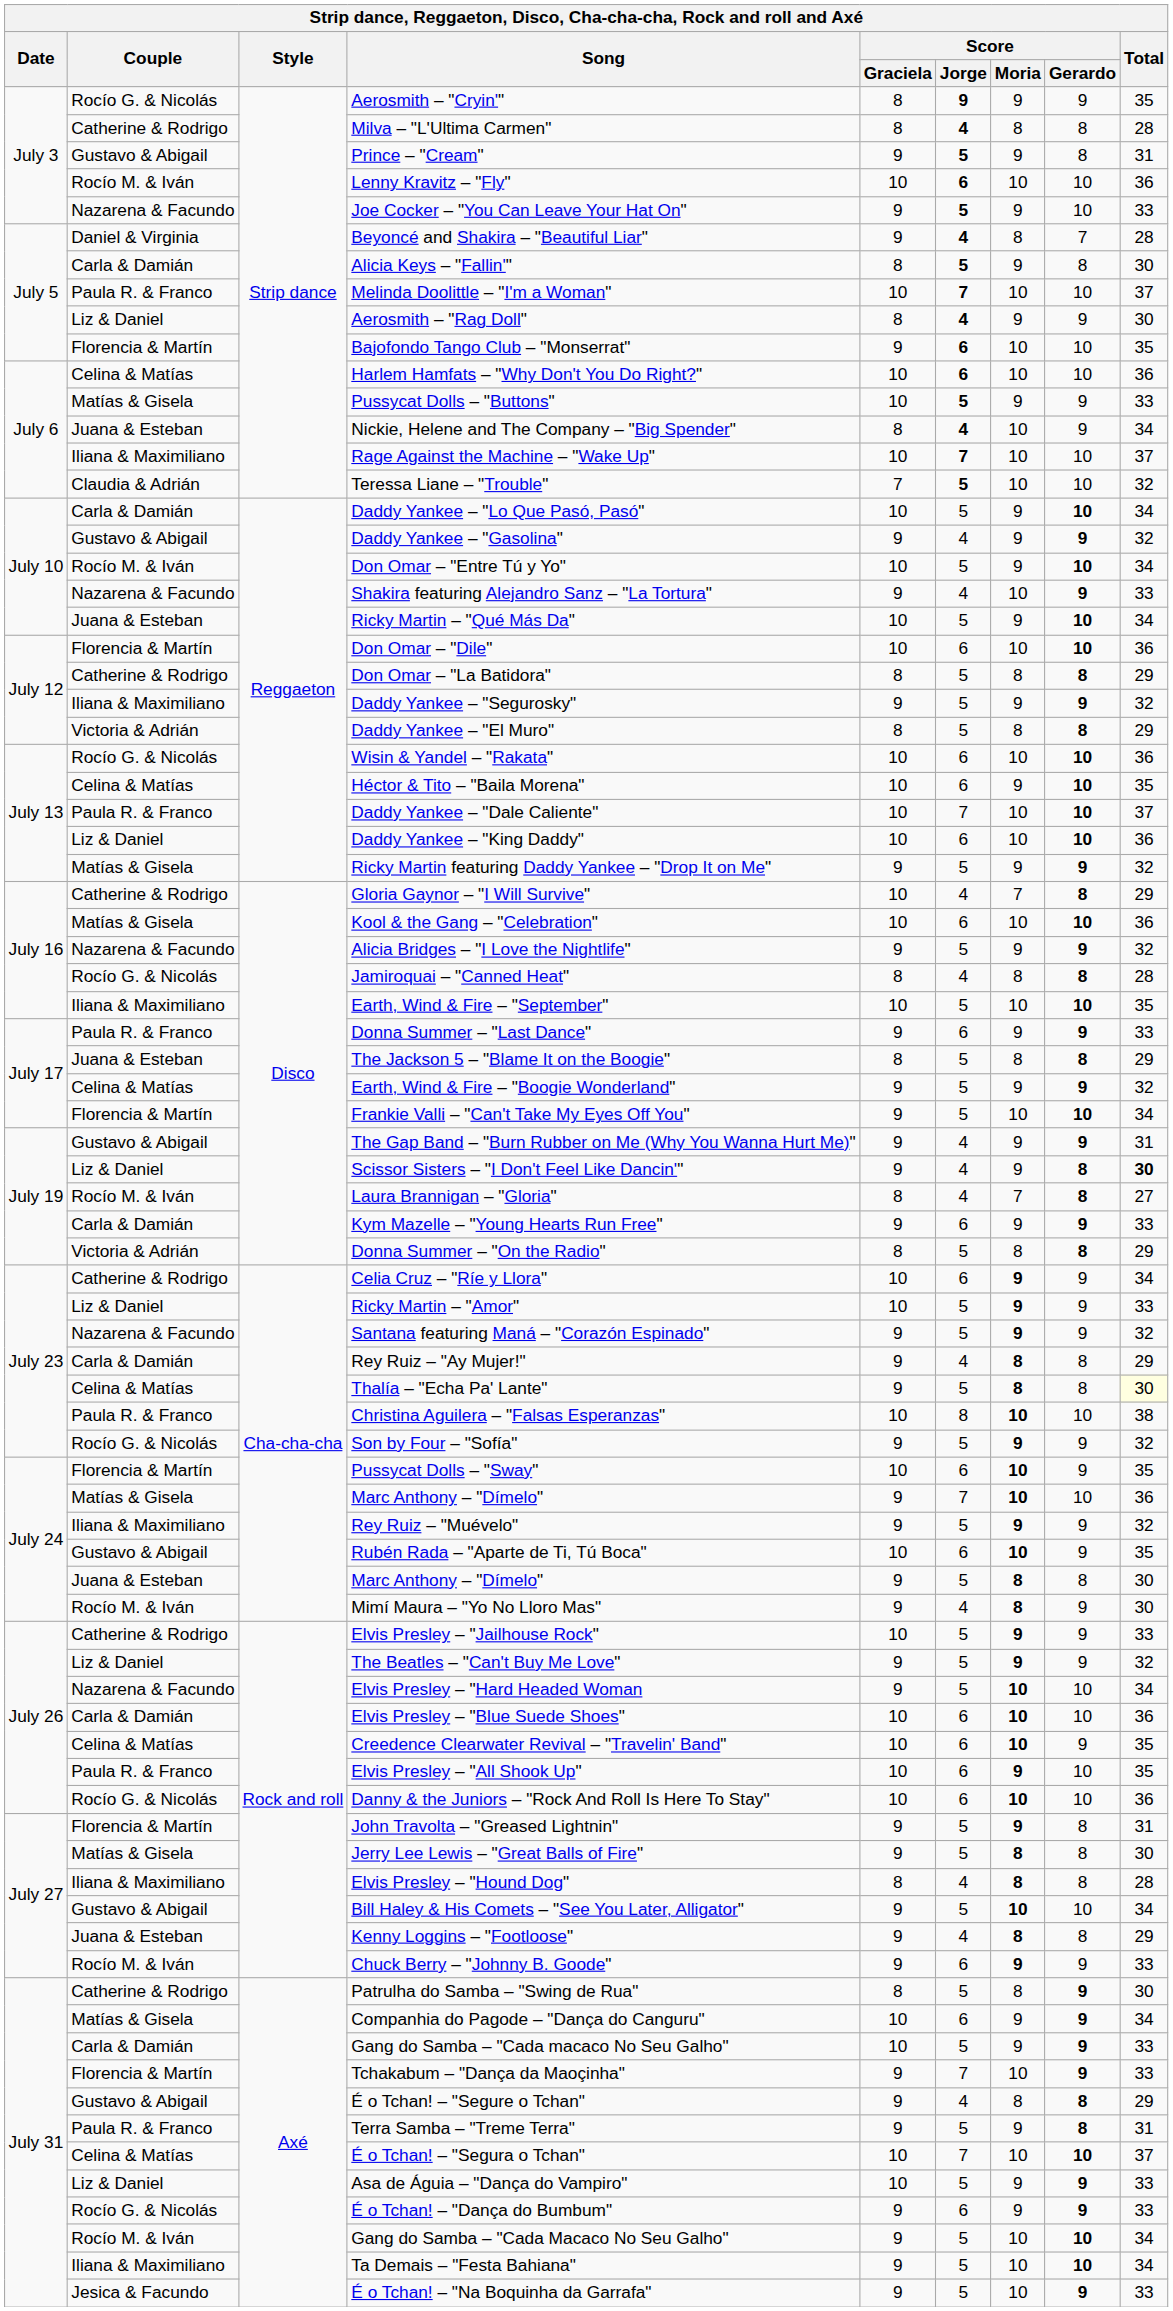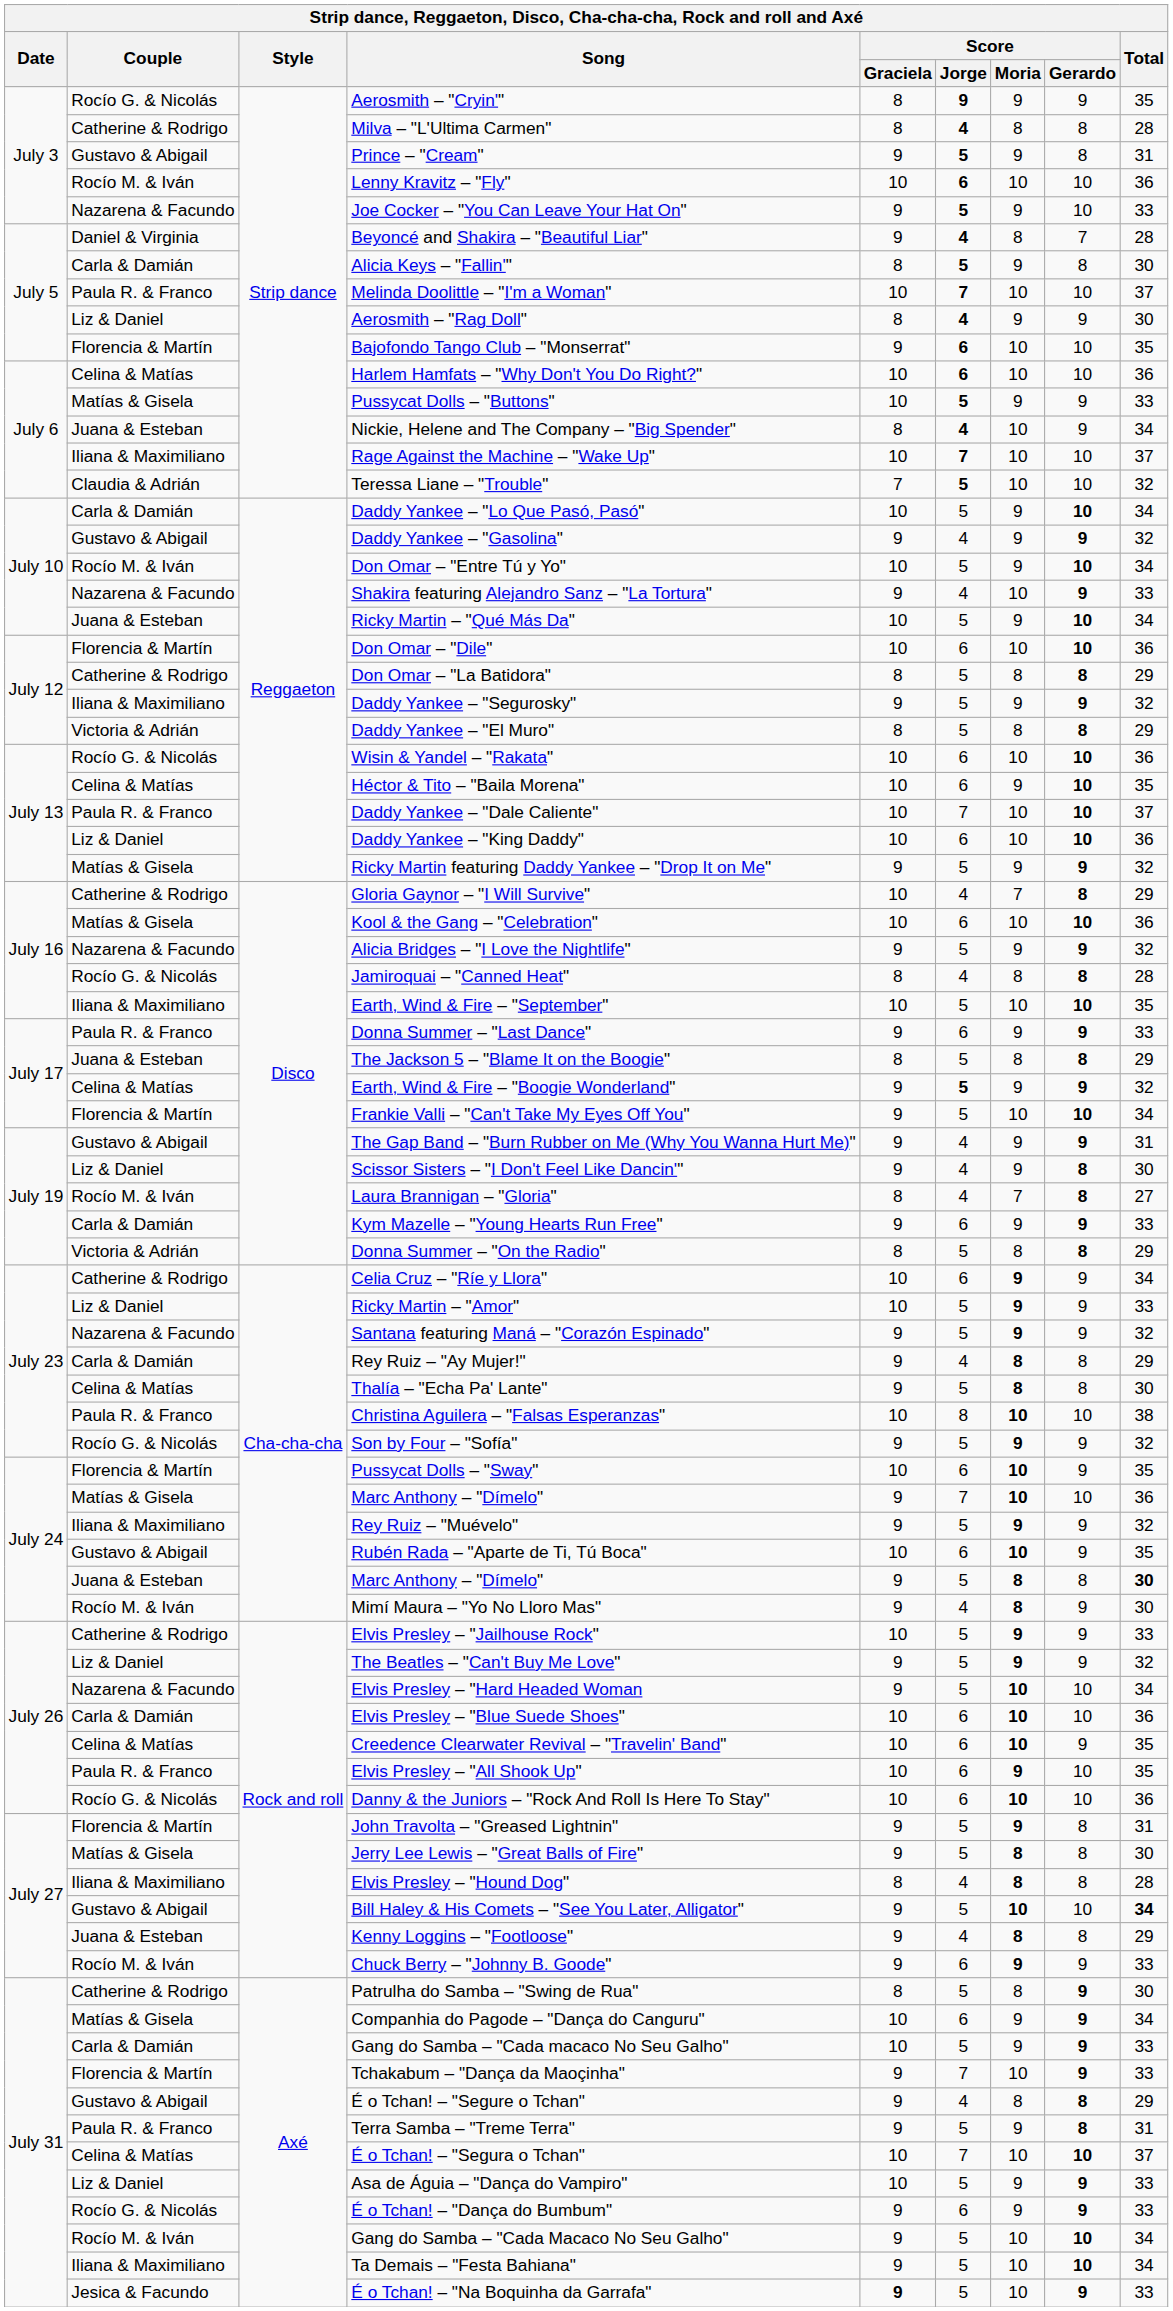(963, 1086) normal -> (963, 1086) bold
(1144, 1169) bold -> (1144, 1169) normal
(1144, 1388) lightyellow background -> (1144, 1388) no background
(1144, 1580) normal -> (1144, 1580) bold
(1144, 1909) normal -> (1144, 1909) bold
(898, 2292) normal -> (898, 2292) bold
